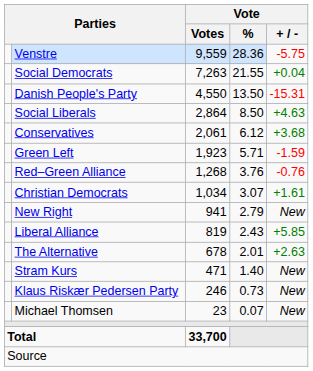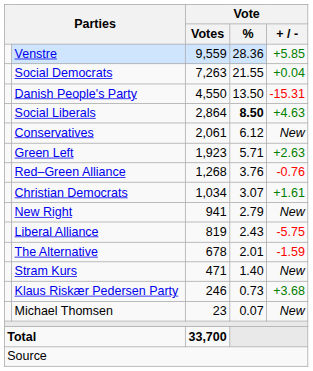(291, 53) -5.75 -> (289, 53) +5.85
(252, 113) normal -> (252, 113) bold
(289, 133) +3.68 -> (292, 133) New
(291, 152) -1.59 -> (289, 152) +2.63
(289, 232) +5.85 -> (291, 232) -5.75
(289, 251) +2.63 -> (291, 251) -1.59
(292, 291) New -> (289, 291) +3.68
